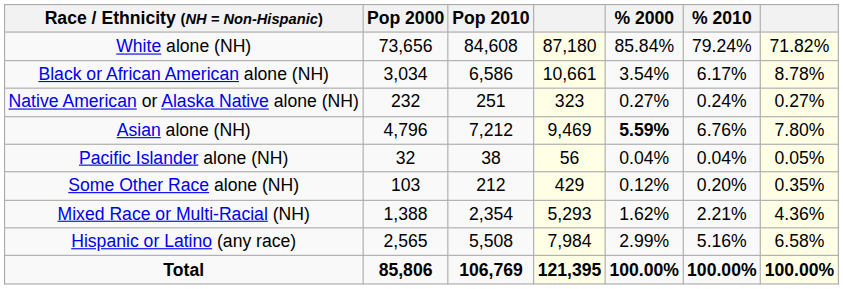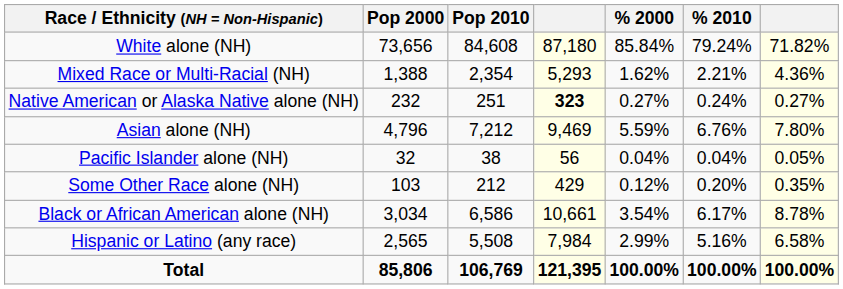rows swapped: (184, 74) <-> (184, 213)
(570, 102) normal -> (570, 102) bold
(644, 130) bold -> (644, 130) normal
